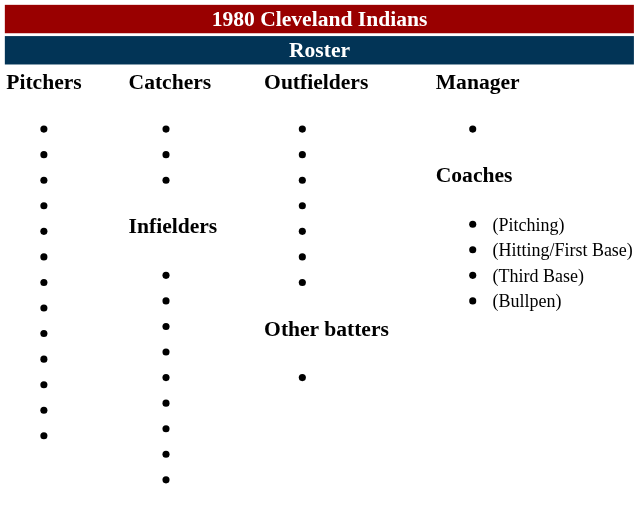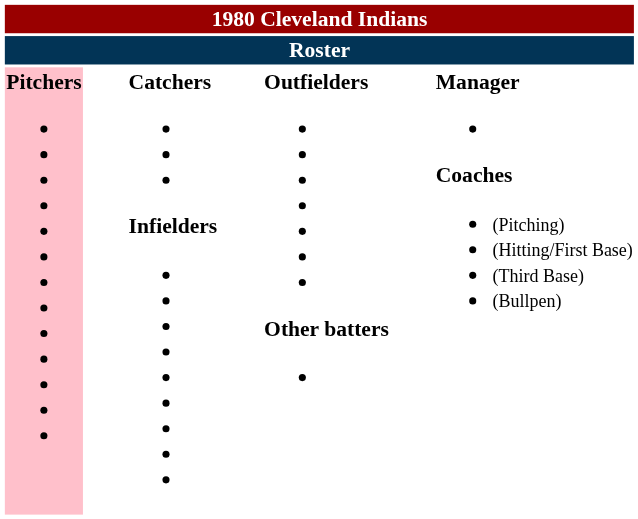(44, 258) no background -> (44, 258) pink background
